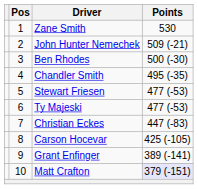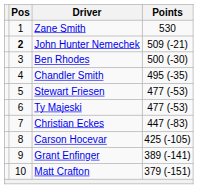(21, 44) normal -> (21, 44) bold
(167, 171) lavender background -> (167, 171) no background
